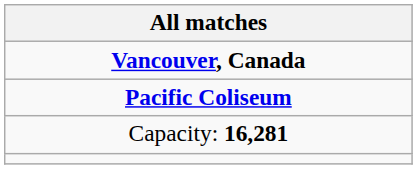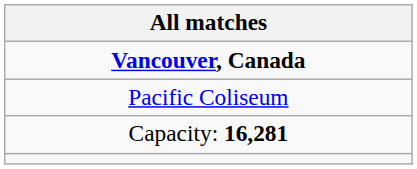(208, 97) bold -> (208, 97) normal
